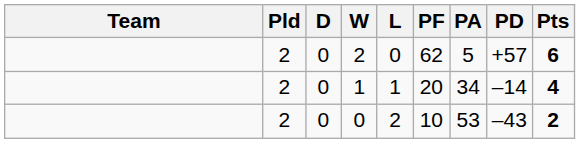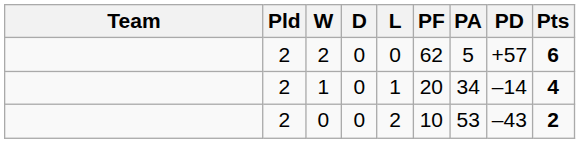columns swapped: (359, 21) <-> (323, 21)
